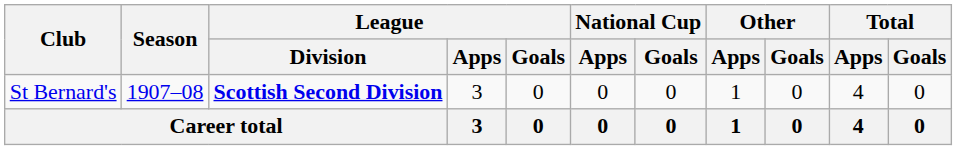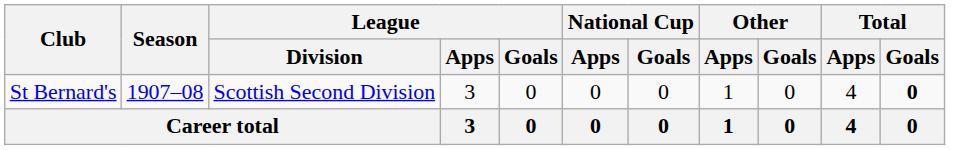(328, 91) bold -> (324, 91) normal
(920, 91) normal -> (912, 91) bold
